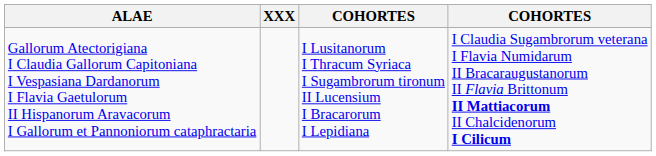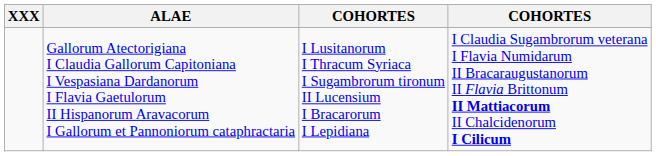columns swapped: (132, 16) <-> (279, 16)
